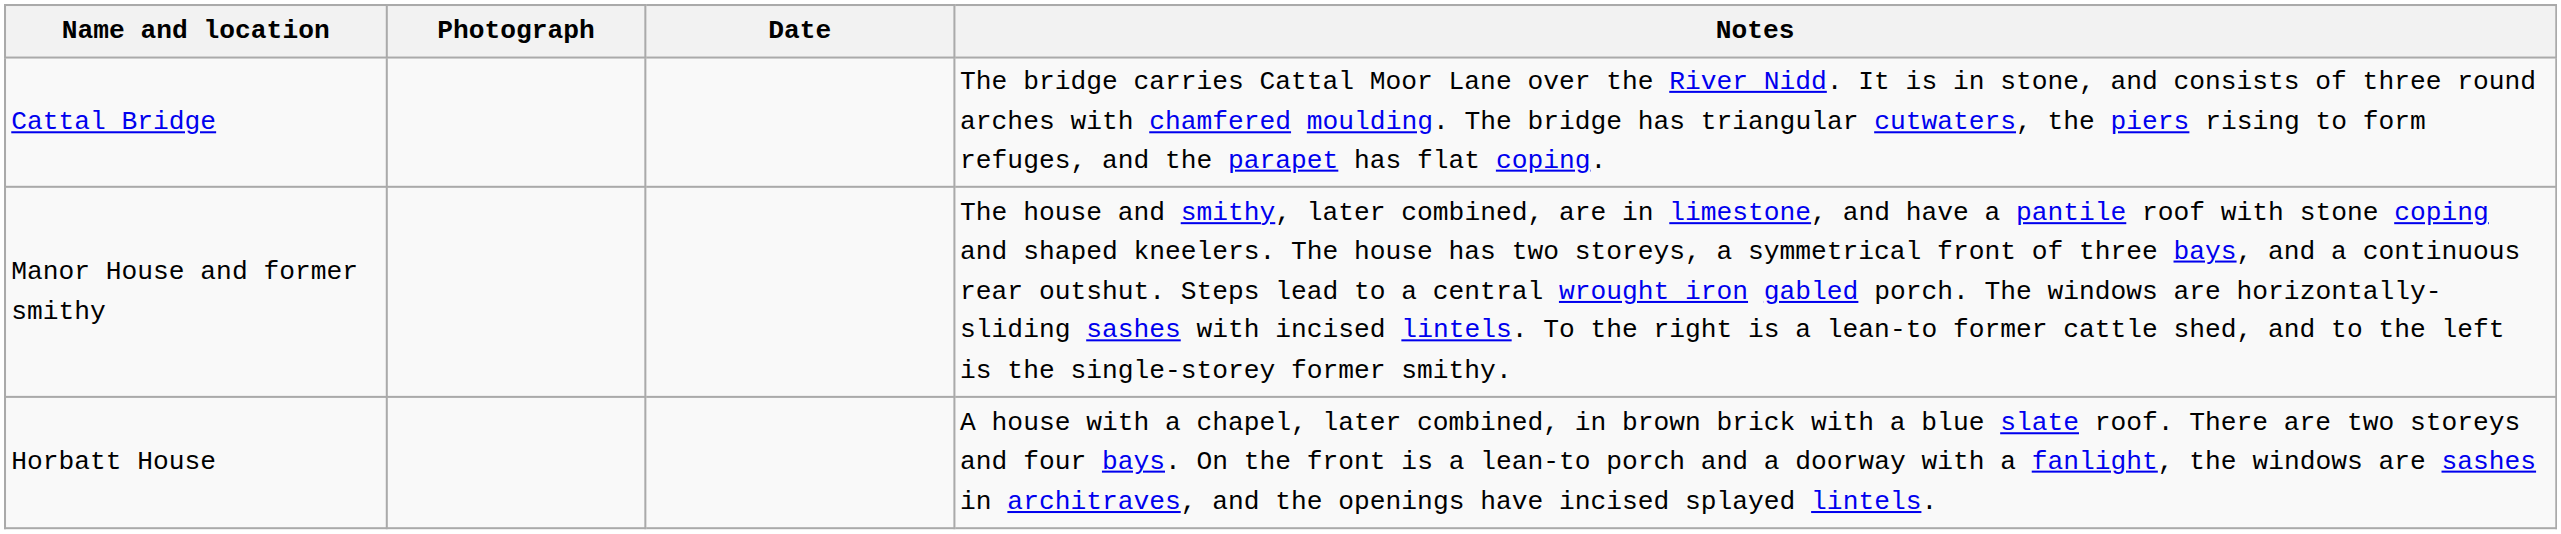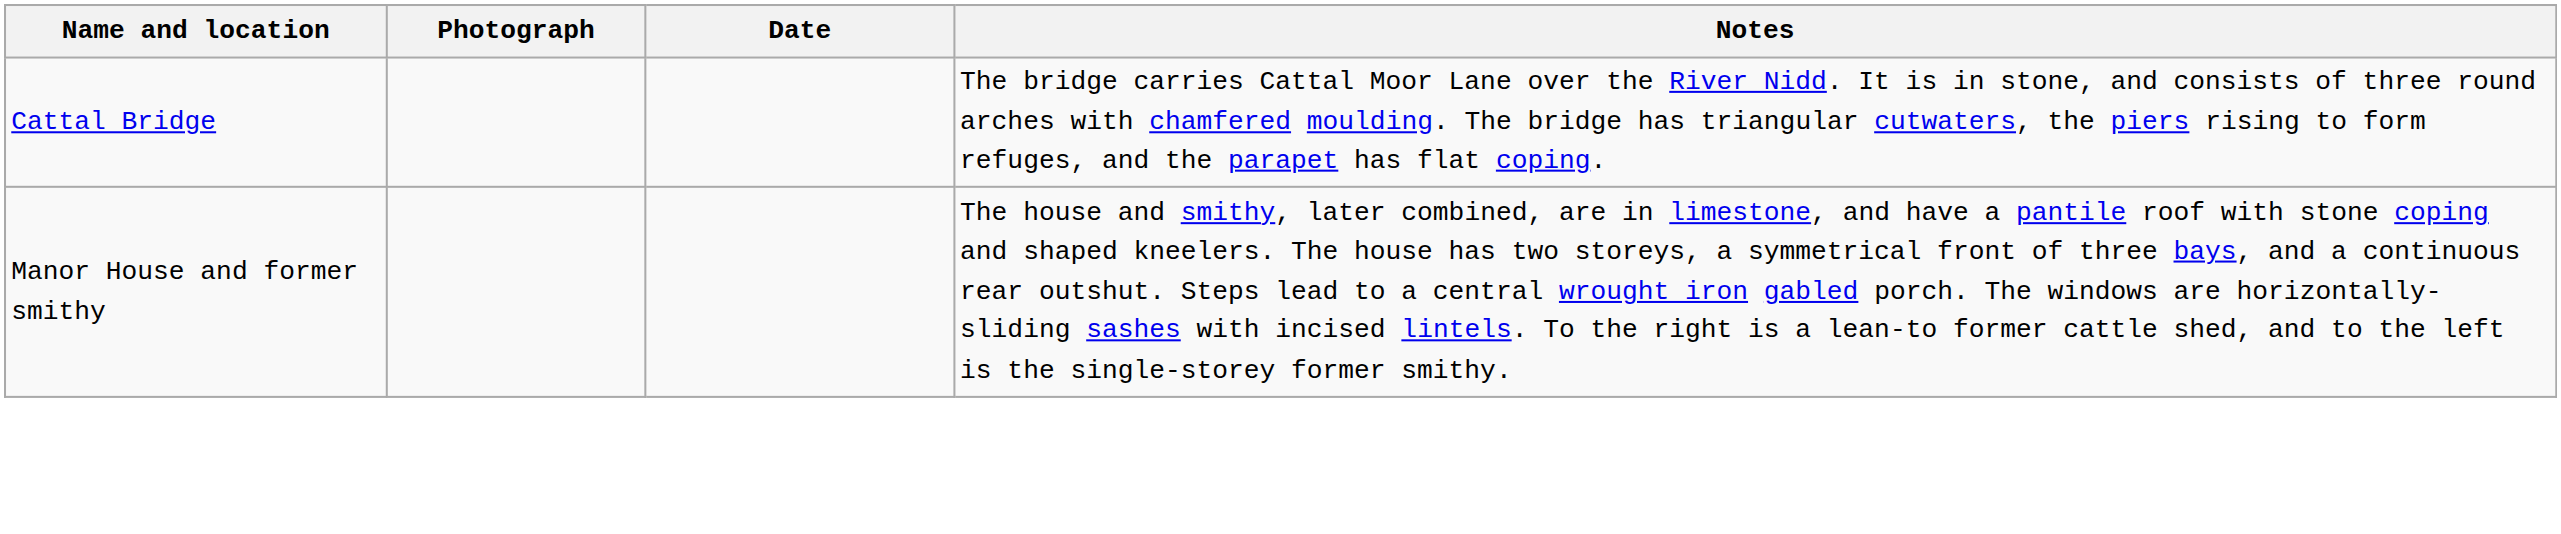- row: (114, 462)
